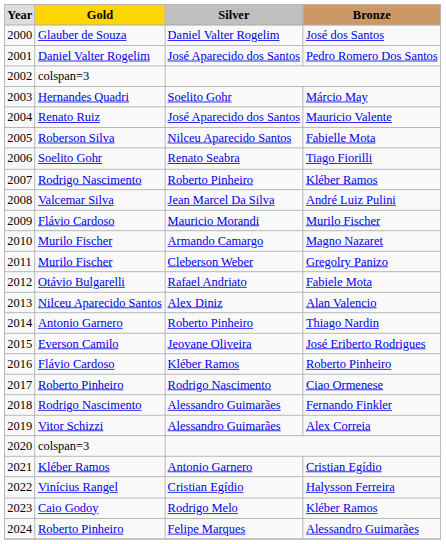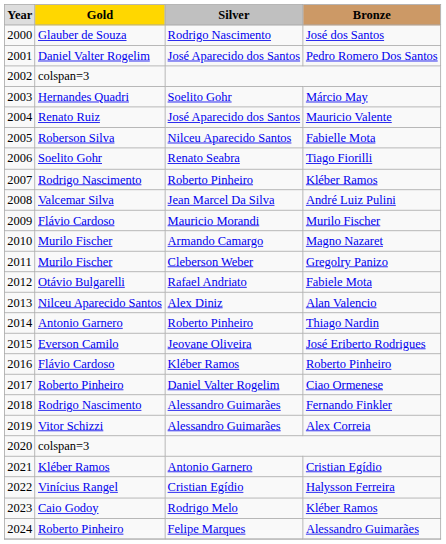(224, 35) Daniel Valter Rogelim -> (219, 35) Rodrigo Nascimento
(219, 384) Rodrigo Nascimento -> (224, 384) Daniel Valter Rogelim
